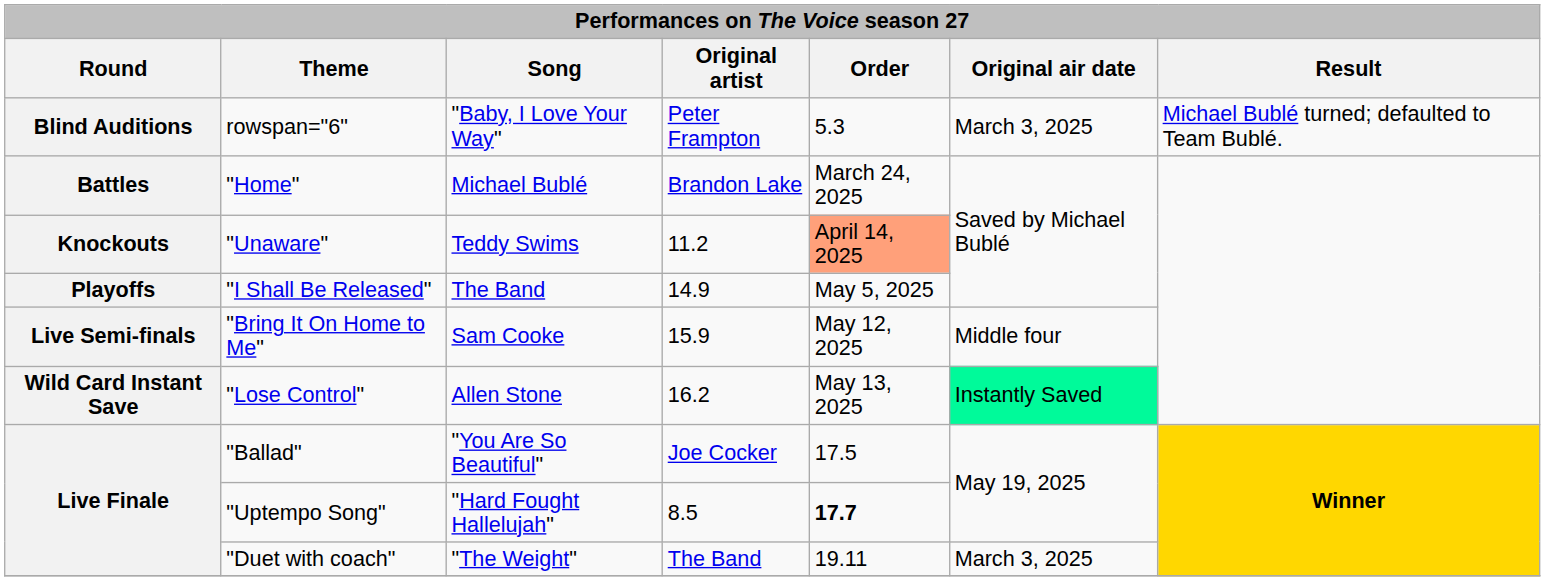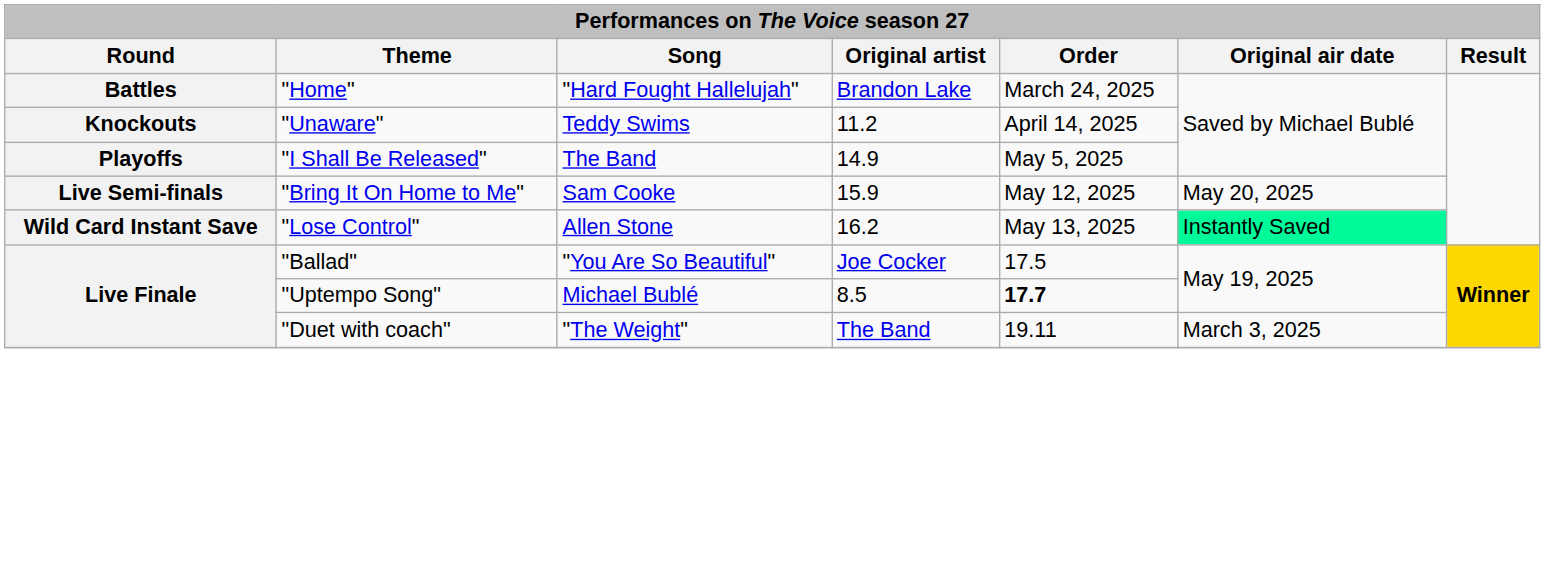- row: (287, 126)
(519, 185) Michael Bublé -> (681, 90) "Hard Fought Hallelujah"
(854, 243) lightsalmon background -> (1071, 124) no background
(1008, 336) Middle four -> (1248, 192) May 20, 2025
(515, 512) "Hard Fought Hallelujah" -> (630, 295) Michael Bublé
